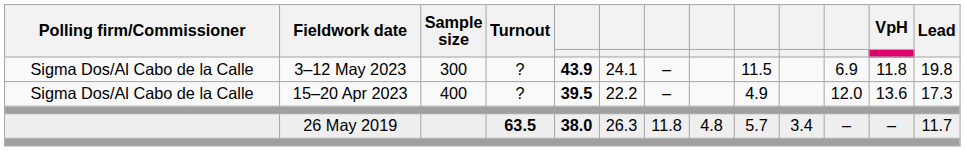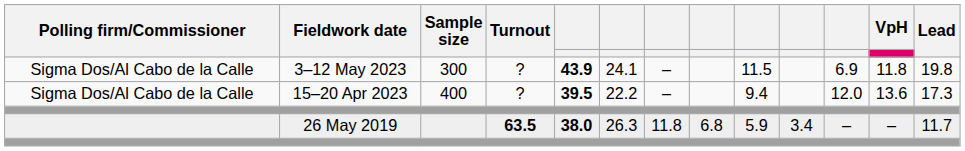(757, 94) 4.9 -> (757, 94) 9.4
(712, 126) 4.8 -> (712, 126) 6.8
(757, 126) 5.7 -> (757, 126) 5.9
